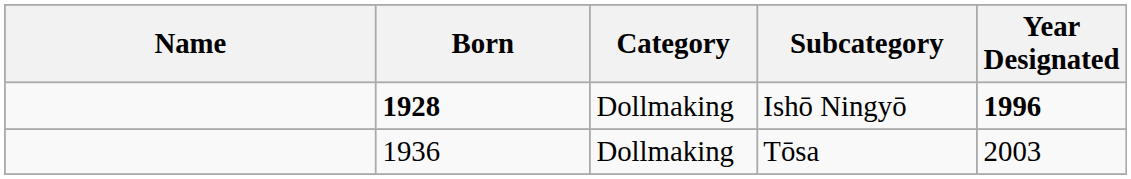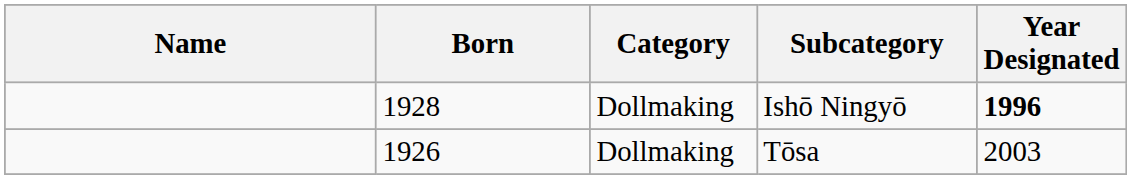(411, 105) bold -> (411, 105) normal
(411, 151) 1936 -> (411, 151) 1926
